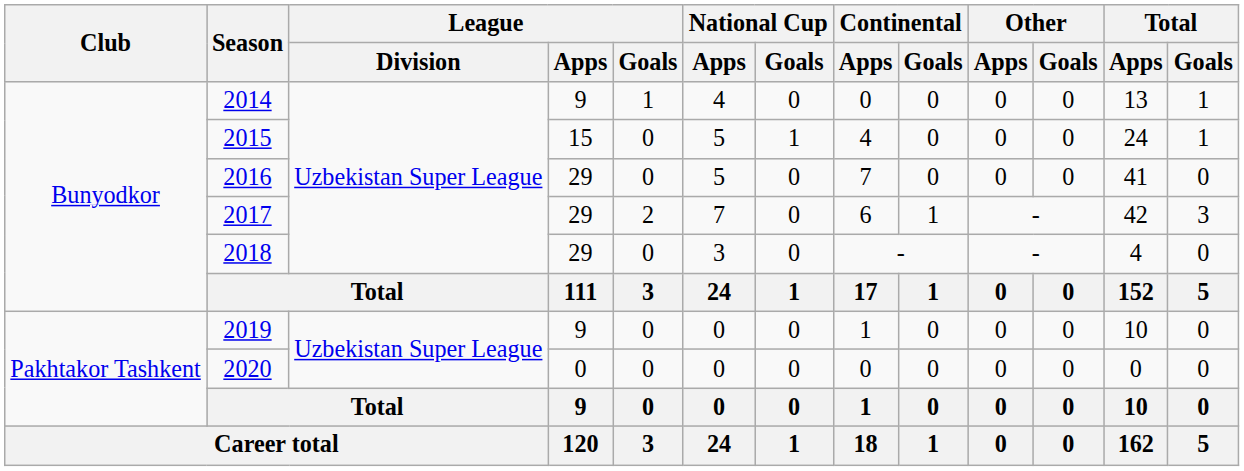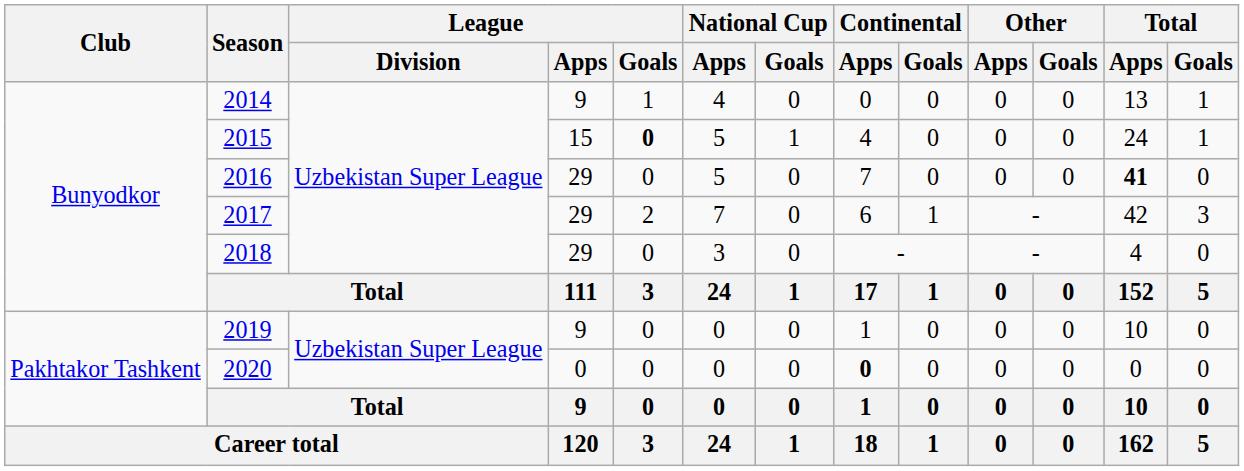(648, 138) normal -> (648, 138) bold
(1136, 176) normal -> (1136, 176) bold
(866, 368) normal -> (866, 368) bold
